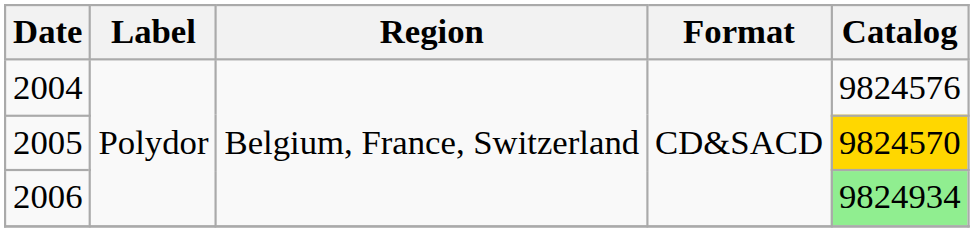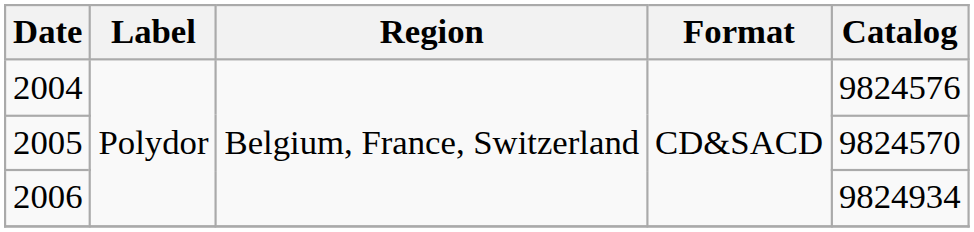(900, 142) gold background -> (900, 142) no background
(900, 197) lightgreen background -> (900, 197) no background
